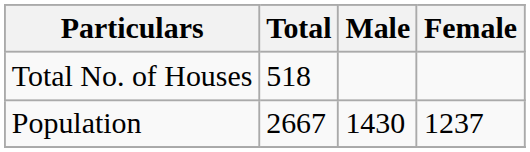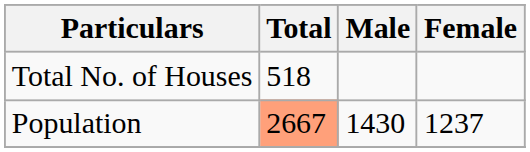(296, 123) no background -> (296, 123) lightsalmon background
